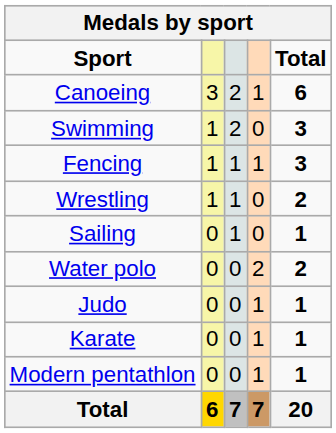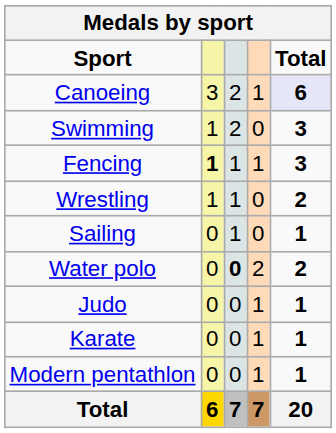(301, 93) no background -> (301, 93) lavender background
(212, 163) normal -> (212, 163) bold
(235, 269) normal -> (235, 269) bold
